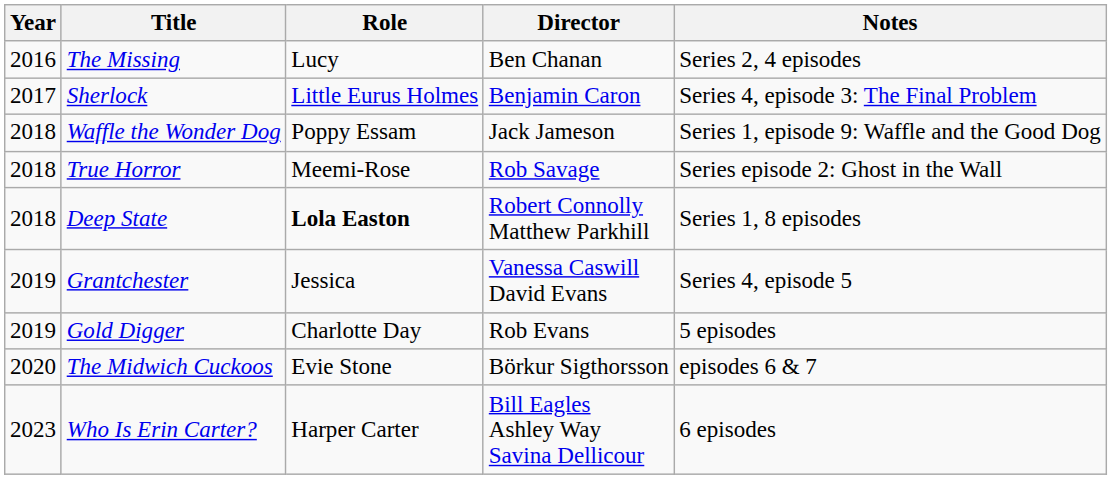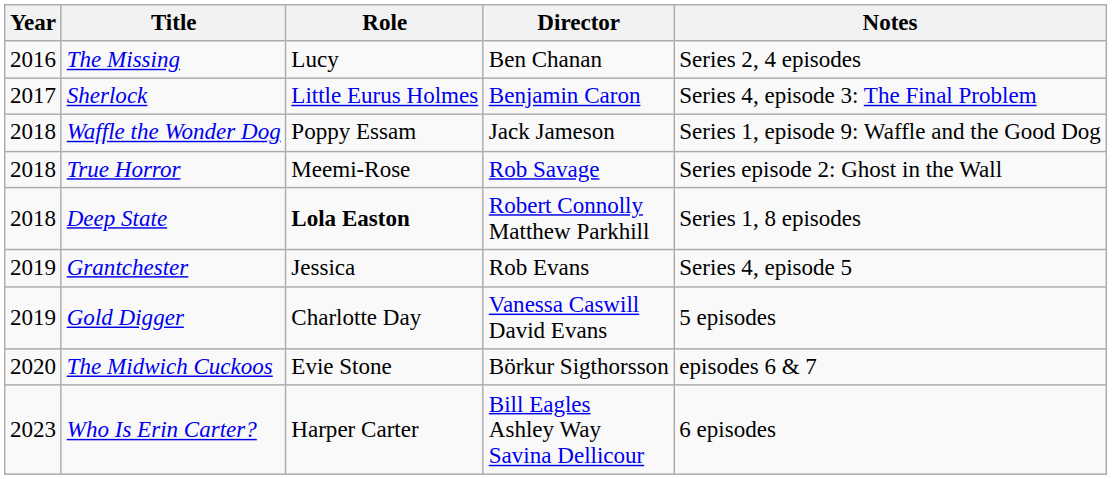(564, 280) Vanessa Caswill David Evans -> (539, 267) Rob Evans
(539, 330) Rob Evans -> (564, 317) Vanessa Caswill David Evans
